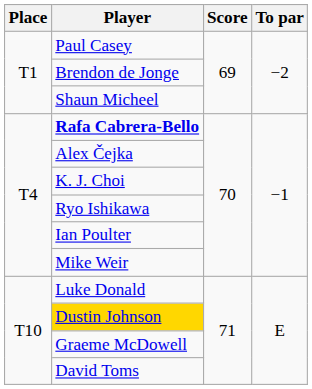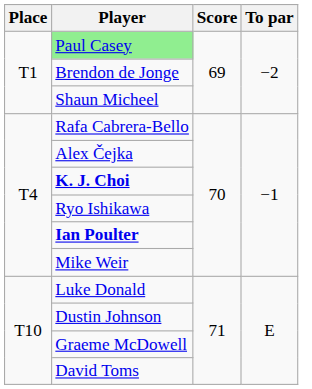(94, 45) no background -> (94, 45) lightgreen background
(127, 126) bold -> (122, 126) normal
(90, 180) normal -> (92, 180) bold
(93, 235) normal -> (97, 235) bold
(108, 316) gold background -> (108, 316) no background
